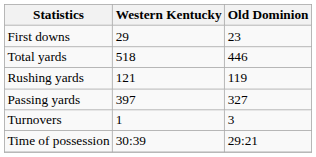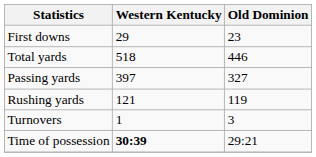rows swapped: (46, 78) <-> (44, 99)
(131, 141) normal -> (131, 141) bold
